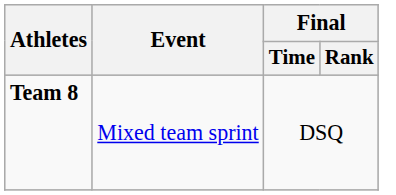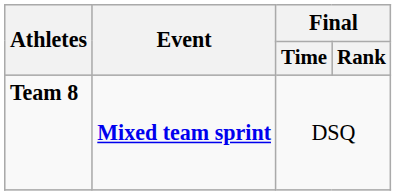(178, 132) normal -> (184, 132) bold
